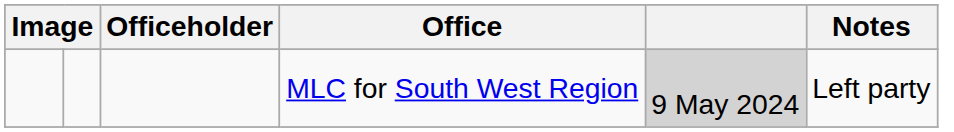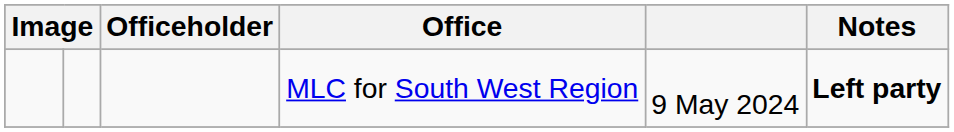(725, 103) lightgrey background -> (725, 103) no background
(871, 87) normal -> (877, 87) bold
